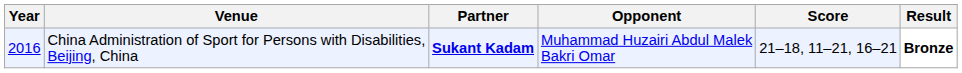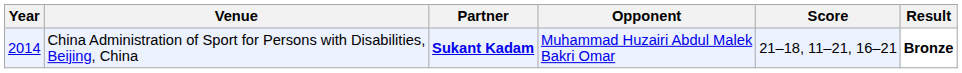(24, 48) 2016 -> (24, 48) 2014
